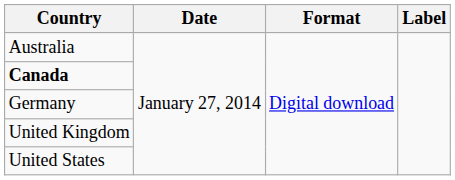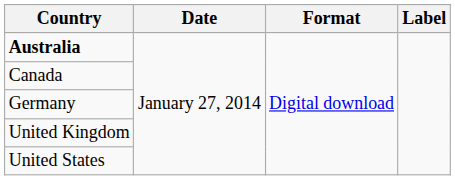(42, 47) normal -> (45, 47) bold
(39, 75) bold -> (36, 75) normal
